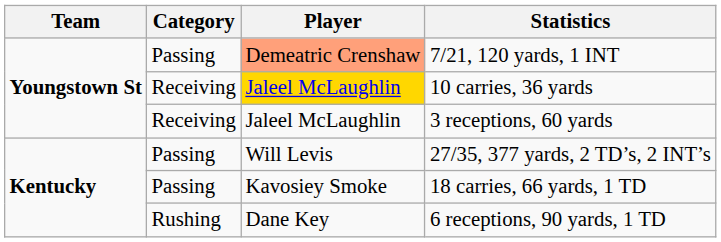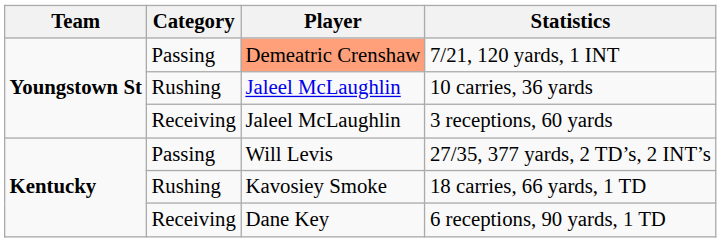(194, 87) Receiving -> (186, 87) Rushing
(323, 87) gold background -> (323, 87) no background
(183, 186) Passing -> (186, 186) Rushing
(186, 219) Rushing -> (194, 219) Receiving
